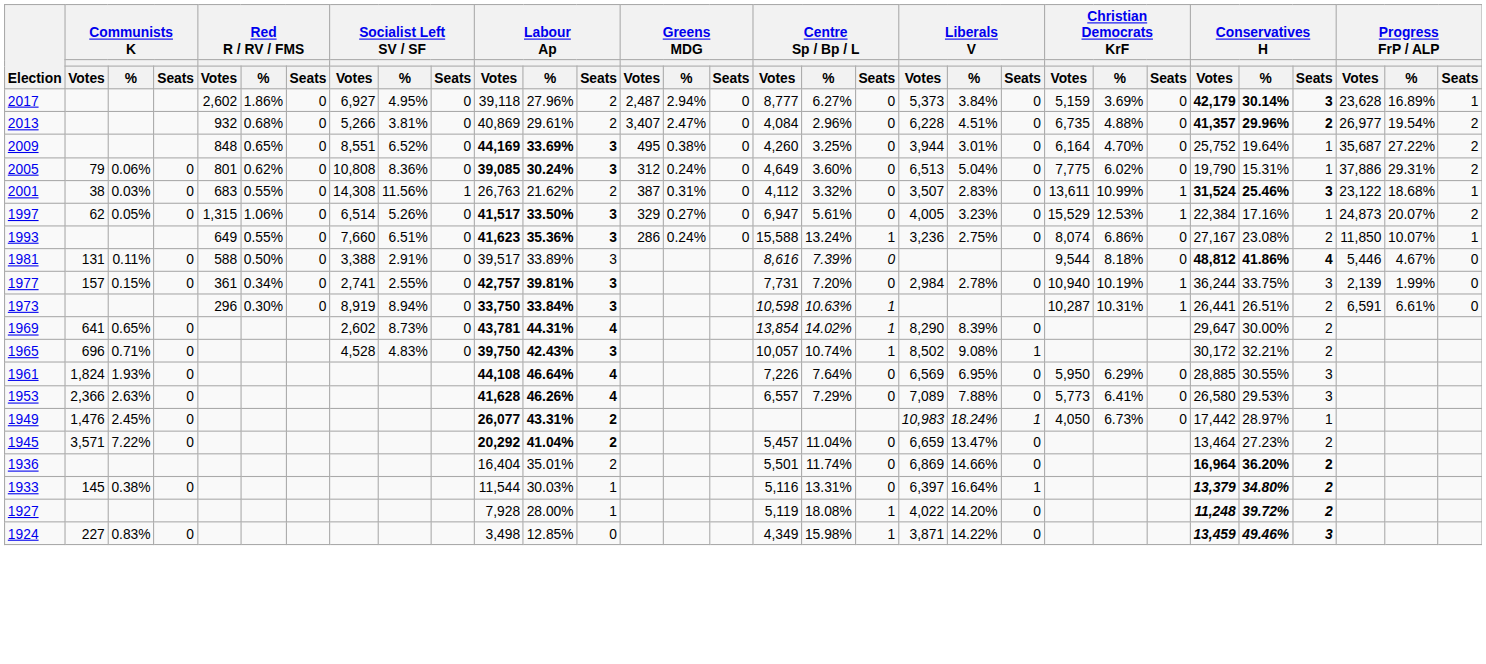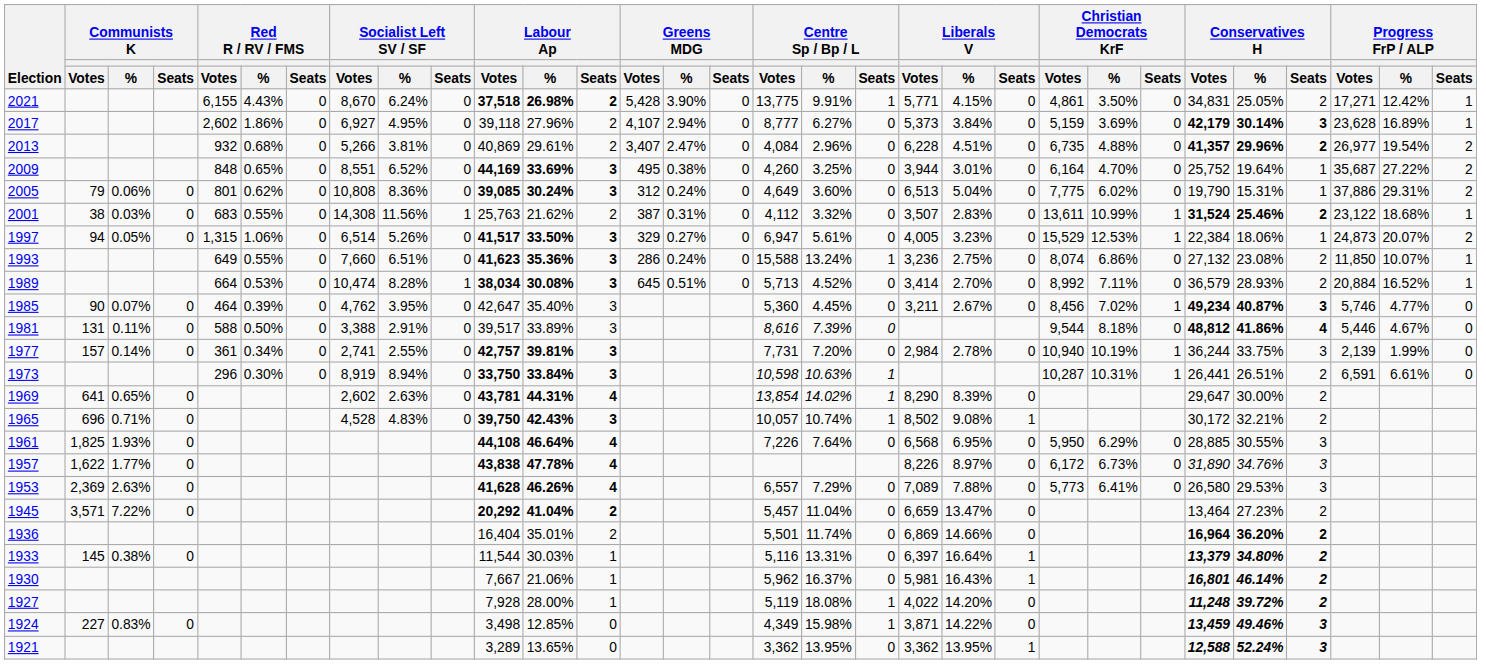+ row: (23, 100)
(643, 100) 2,487 -> (643, 123) 4,107
(499, 191) 26,763 -> (499, 214) 25,763
(1329, 191) 3 -> (1323, 214) 2
(97, 214) 62 -> (97, 237) 94
(1266, 214) 17.16% -> (1260, 237) 18.06%
(1215, 237) 27,167 -> (1209, 260) 27,132
+ row: (23, 283)
+ row: (23, 305)
(131, 283) 0.15% -> (131, 351) 0.14%
(408, 328) 8.73% -> (408, 396) 2.63%
(87, 374) 1,824 -> (87, 442) 1,825
(927, 374) 6,569 -> (921, 442) 6,568
+ row: (23, 465)
(87, 396) 2,366 -> (87, 488) 2,369
- row: (23, 419)
+ row: (23, 579)
+ row: (23, 647)
